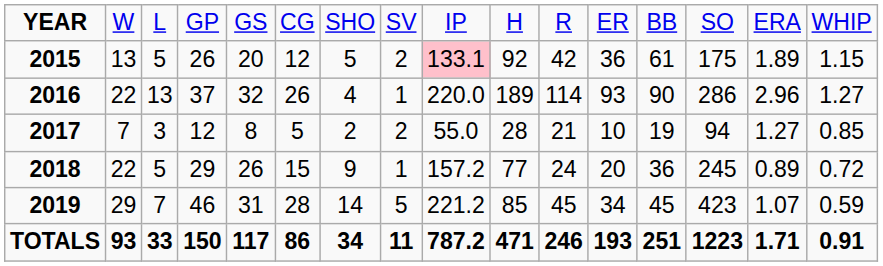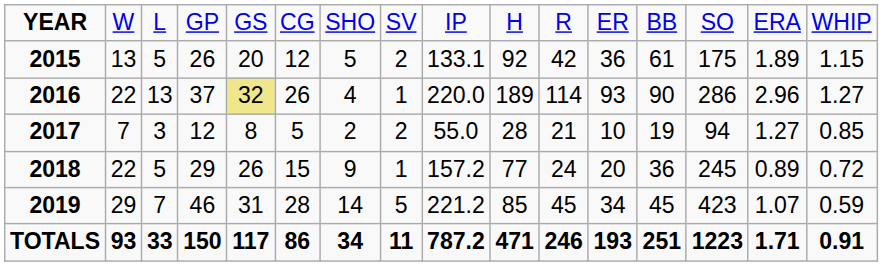(456, 59) pink background -> (456, 59) no background
(251, 95) no background -> (251, 95) khaki background
